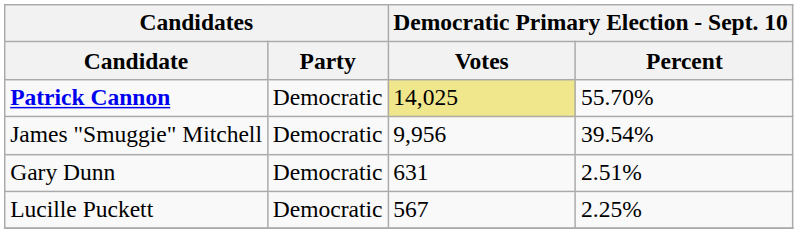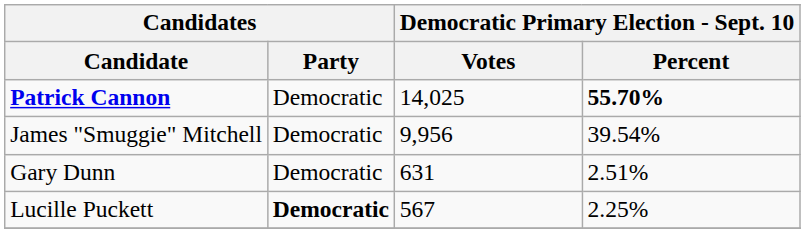(426, 97) khaki background -> (432, 97) no background
(617, 97) normal -> (626, 97) bold
(328, 209) normal -> (331, 209) bold
